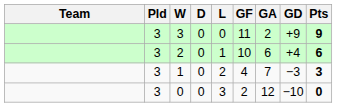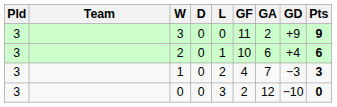columns swapped: (75, 14) <-> (157, 14)
